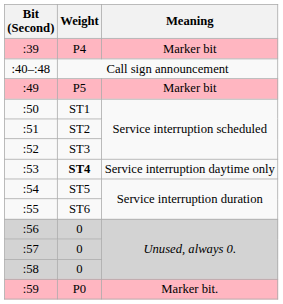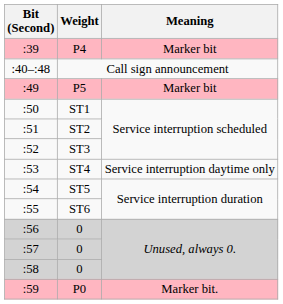(80, 169) bold -> (80, 169) normal
